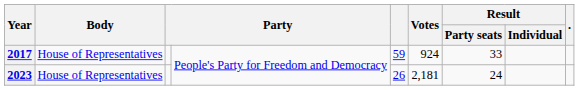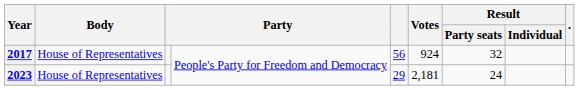(399, 55) 59 -> (399, 55) 56
(496, 55) 33 -> (496, 55) 32
(399, 75) 26 -> (399, 75) 29
